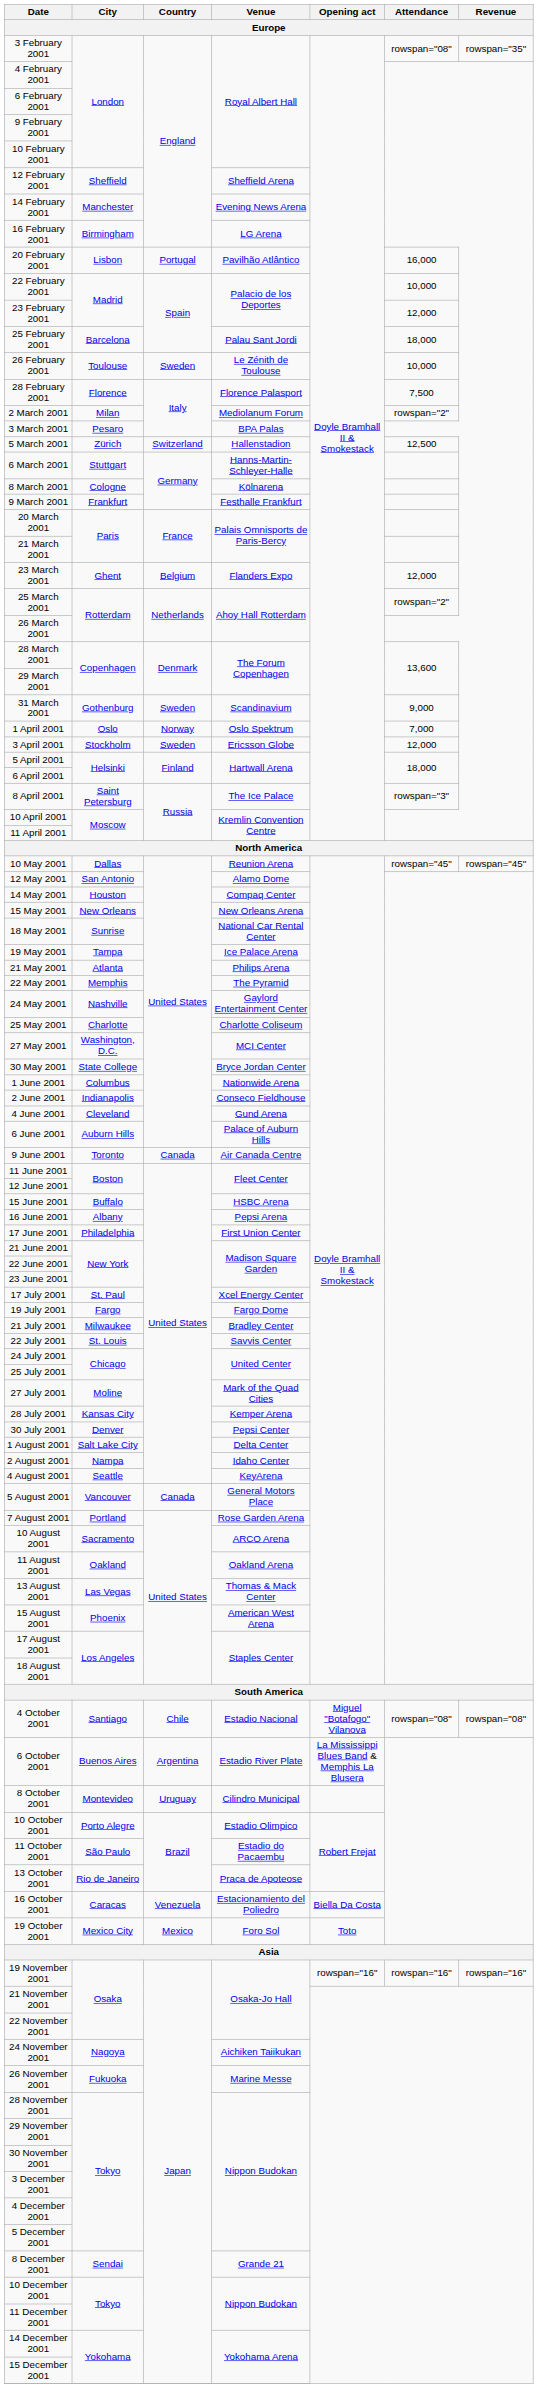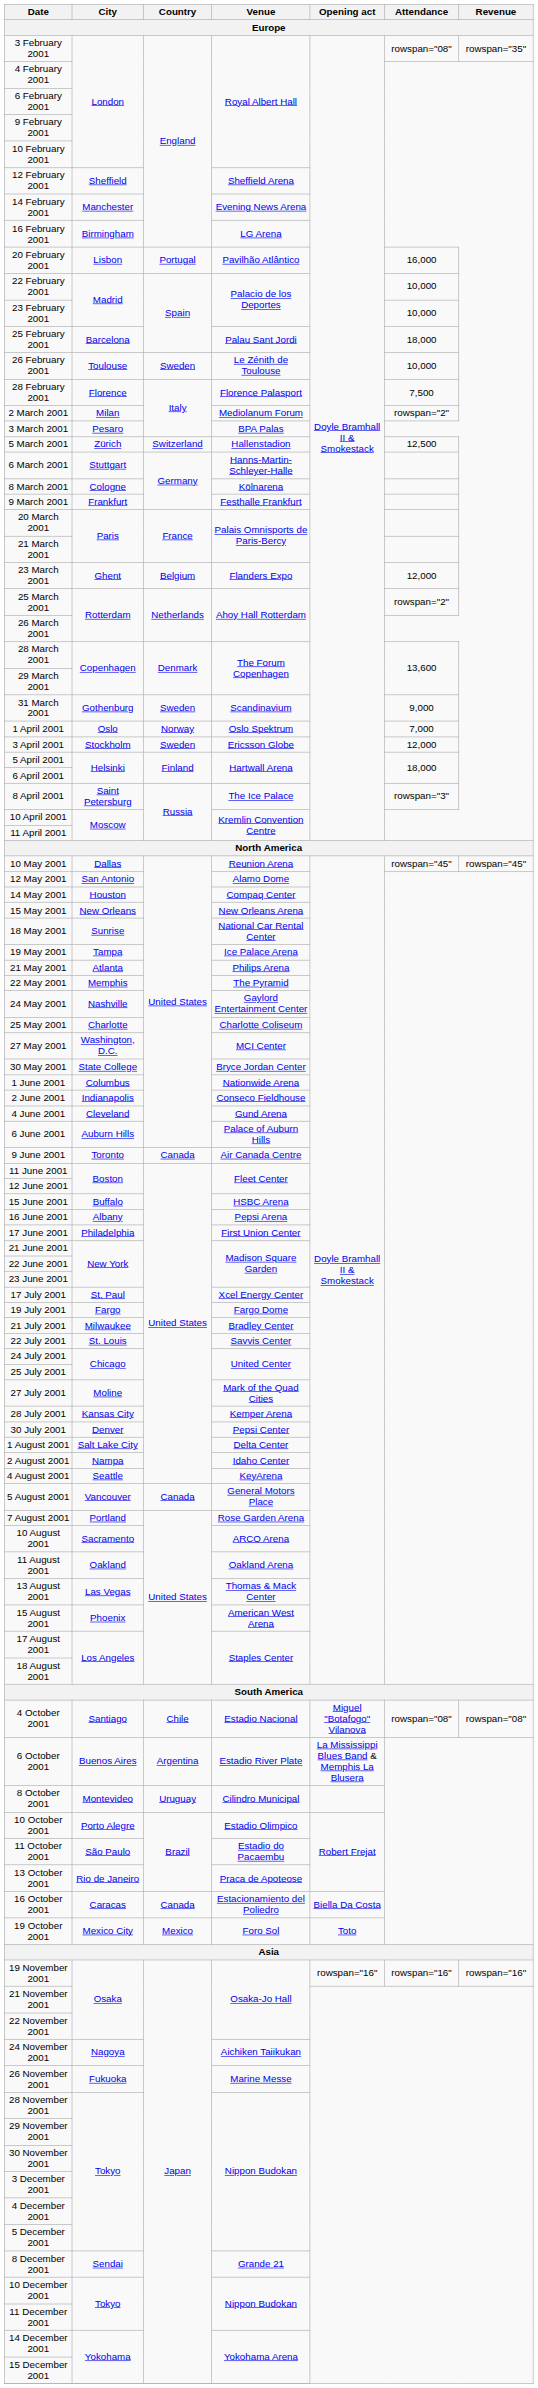(422, 313) 12,000 -> (422, 313) 10,000
(178, 1904) Venezuela -> (178, 1904) Canada
